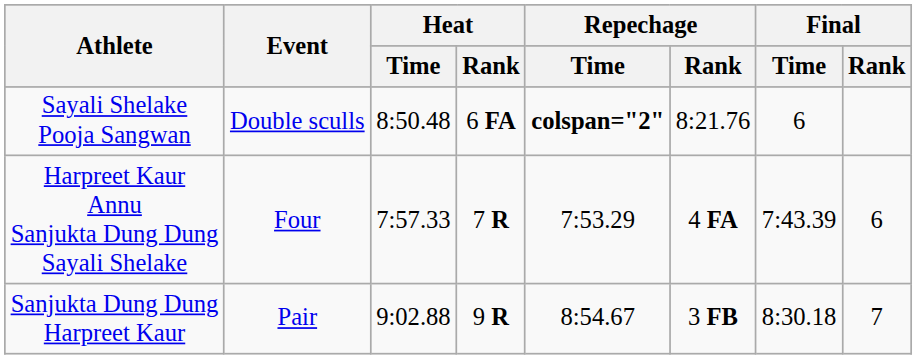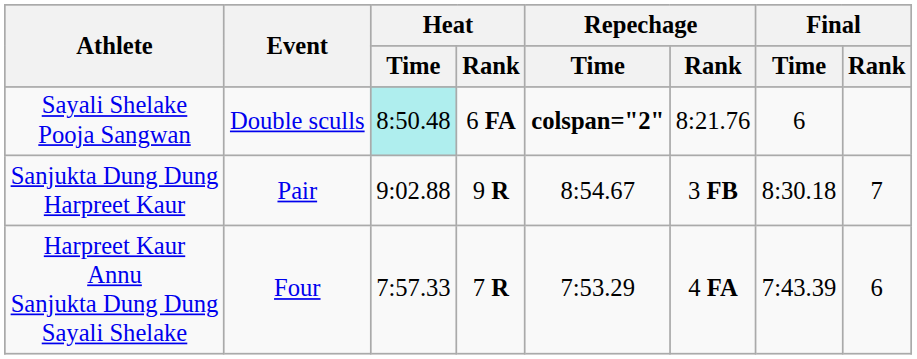(413, 120) no background -> (413, 120) paleturquoise background
rows swapped: (115, 318) <-> (115, 219)
